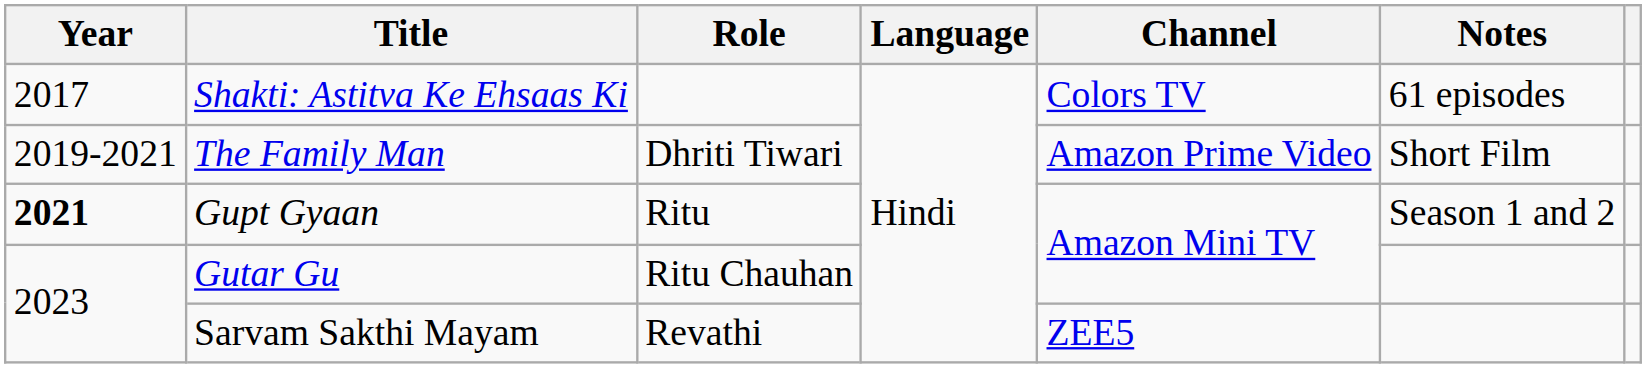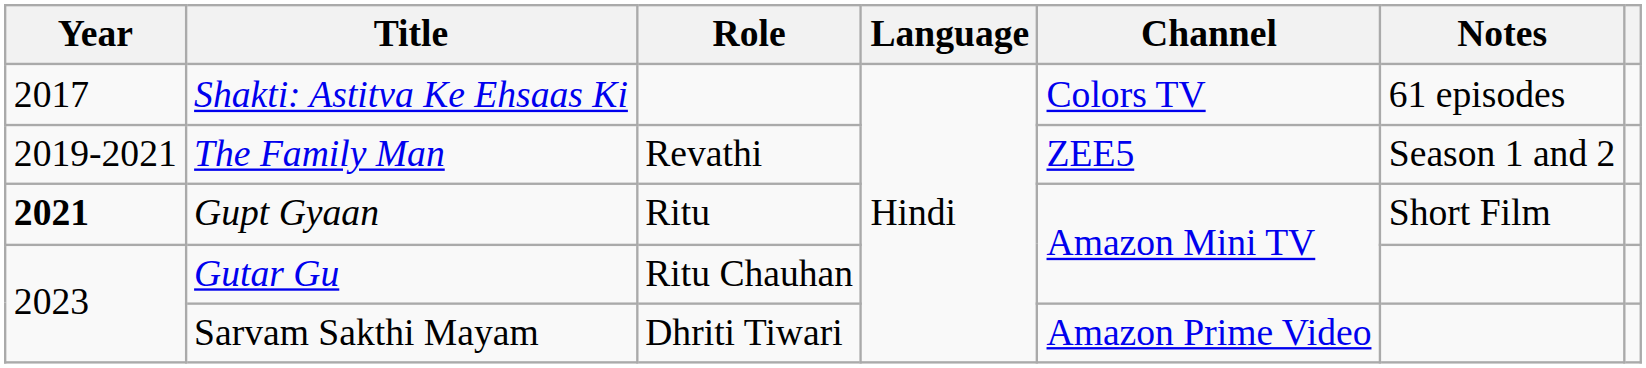(744, 153) Dhriti Tiwari -> (704, 153) Revathi
(1209, 153) Amazon Prime Video -> (1090, 153) ZEE5
(1470, 153) Short Film -> (1502, 153) Season 1 and 2
(1502, 213) Season 1 and 2 -> (1470, 213) Short Film
(704, 332) Revathi -> (744, 332) Dhriti Tiwari
(1090, 332) ZEE5 -> (1209, 332) Amazon Prime Video
